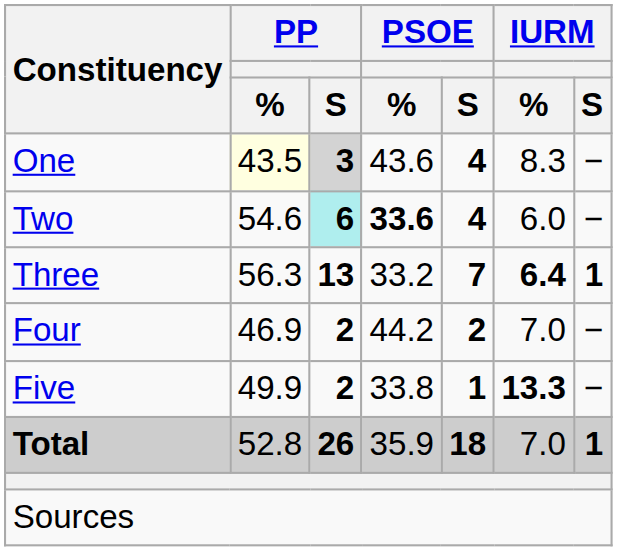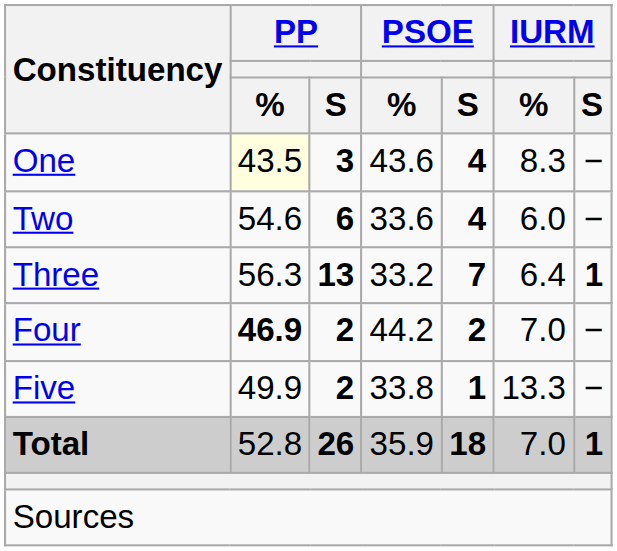(345, 161) lightgrey background -> (345, 161) no background
(345, 218) paleturquoise background -> (345, 218) no background
(402, 218) bold -> (402, 218) normal
(543, 274) bold -> (543, 274) normal
(270, 331) normal -> (270, 331) bold
(534, 388) bold -> (534, 388) normal
